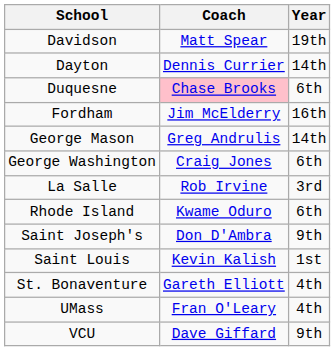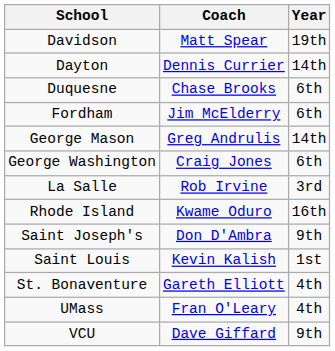(224, 90) pink background -> (224, 90) no background
(309, 114) 16th -> (309, 114) 6th
(309, 211) 6th -> (309, 211) 16th
